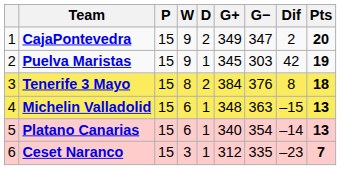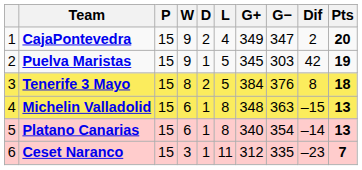+ column: (225, 15)
